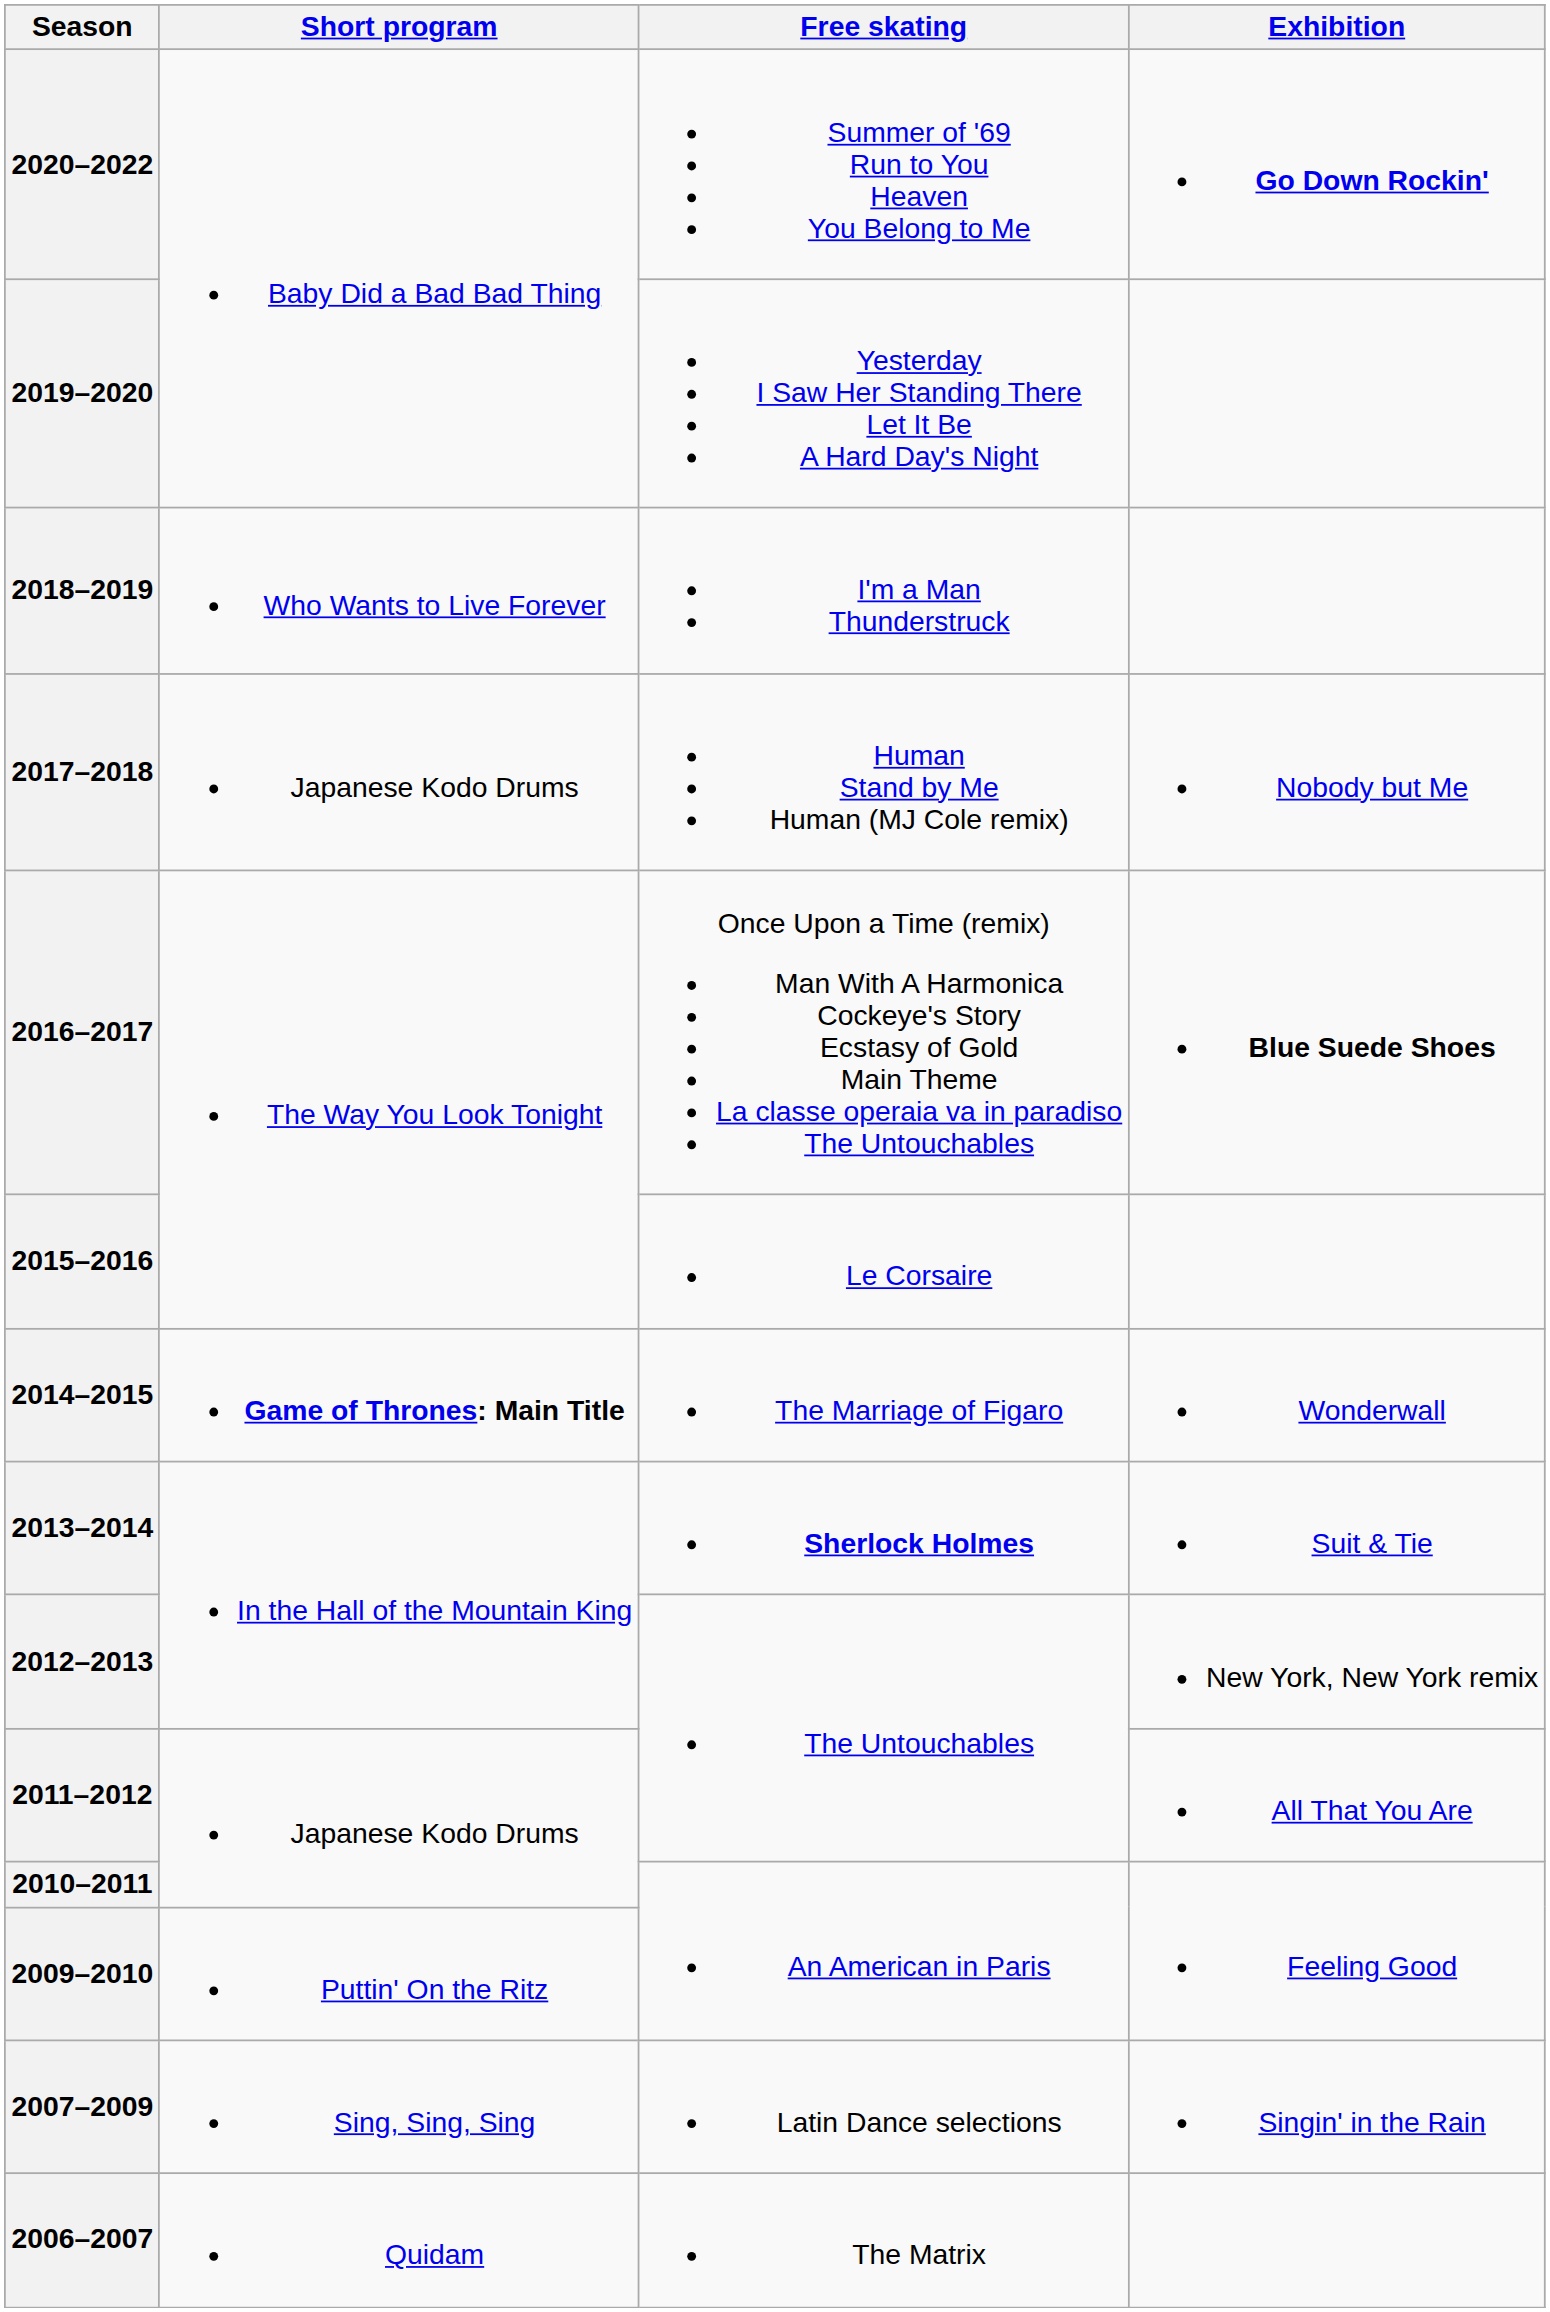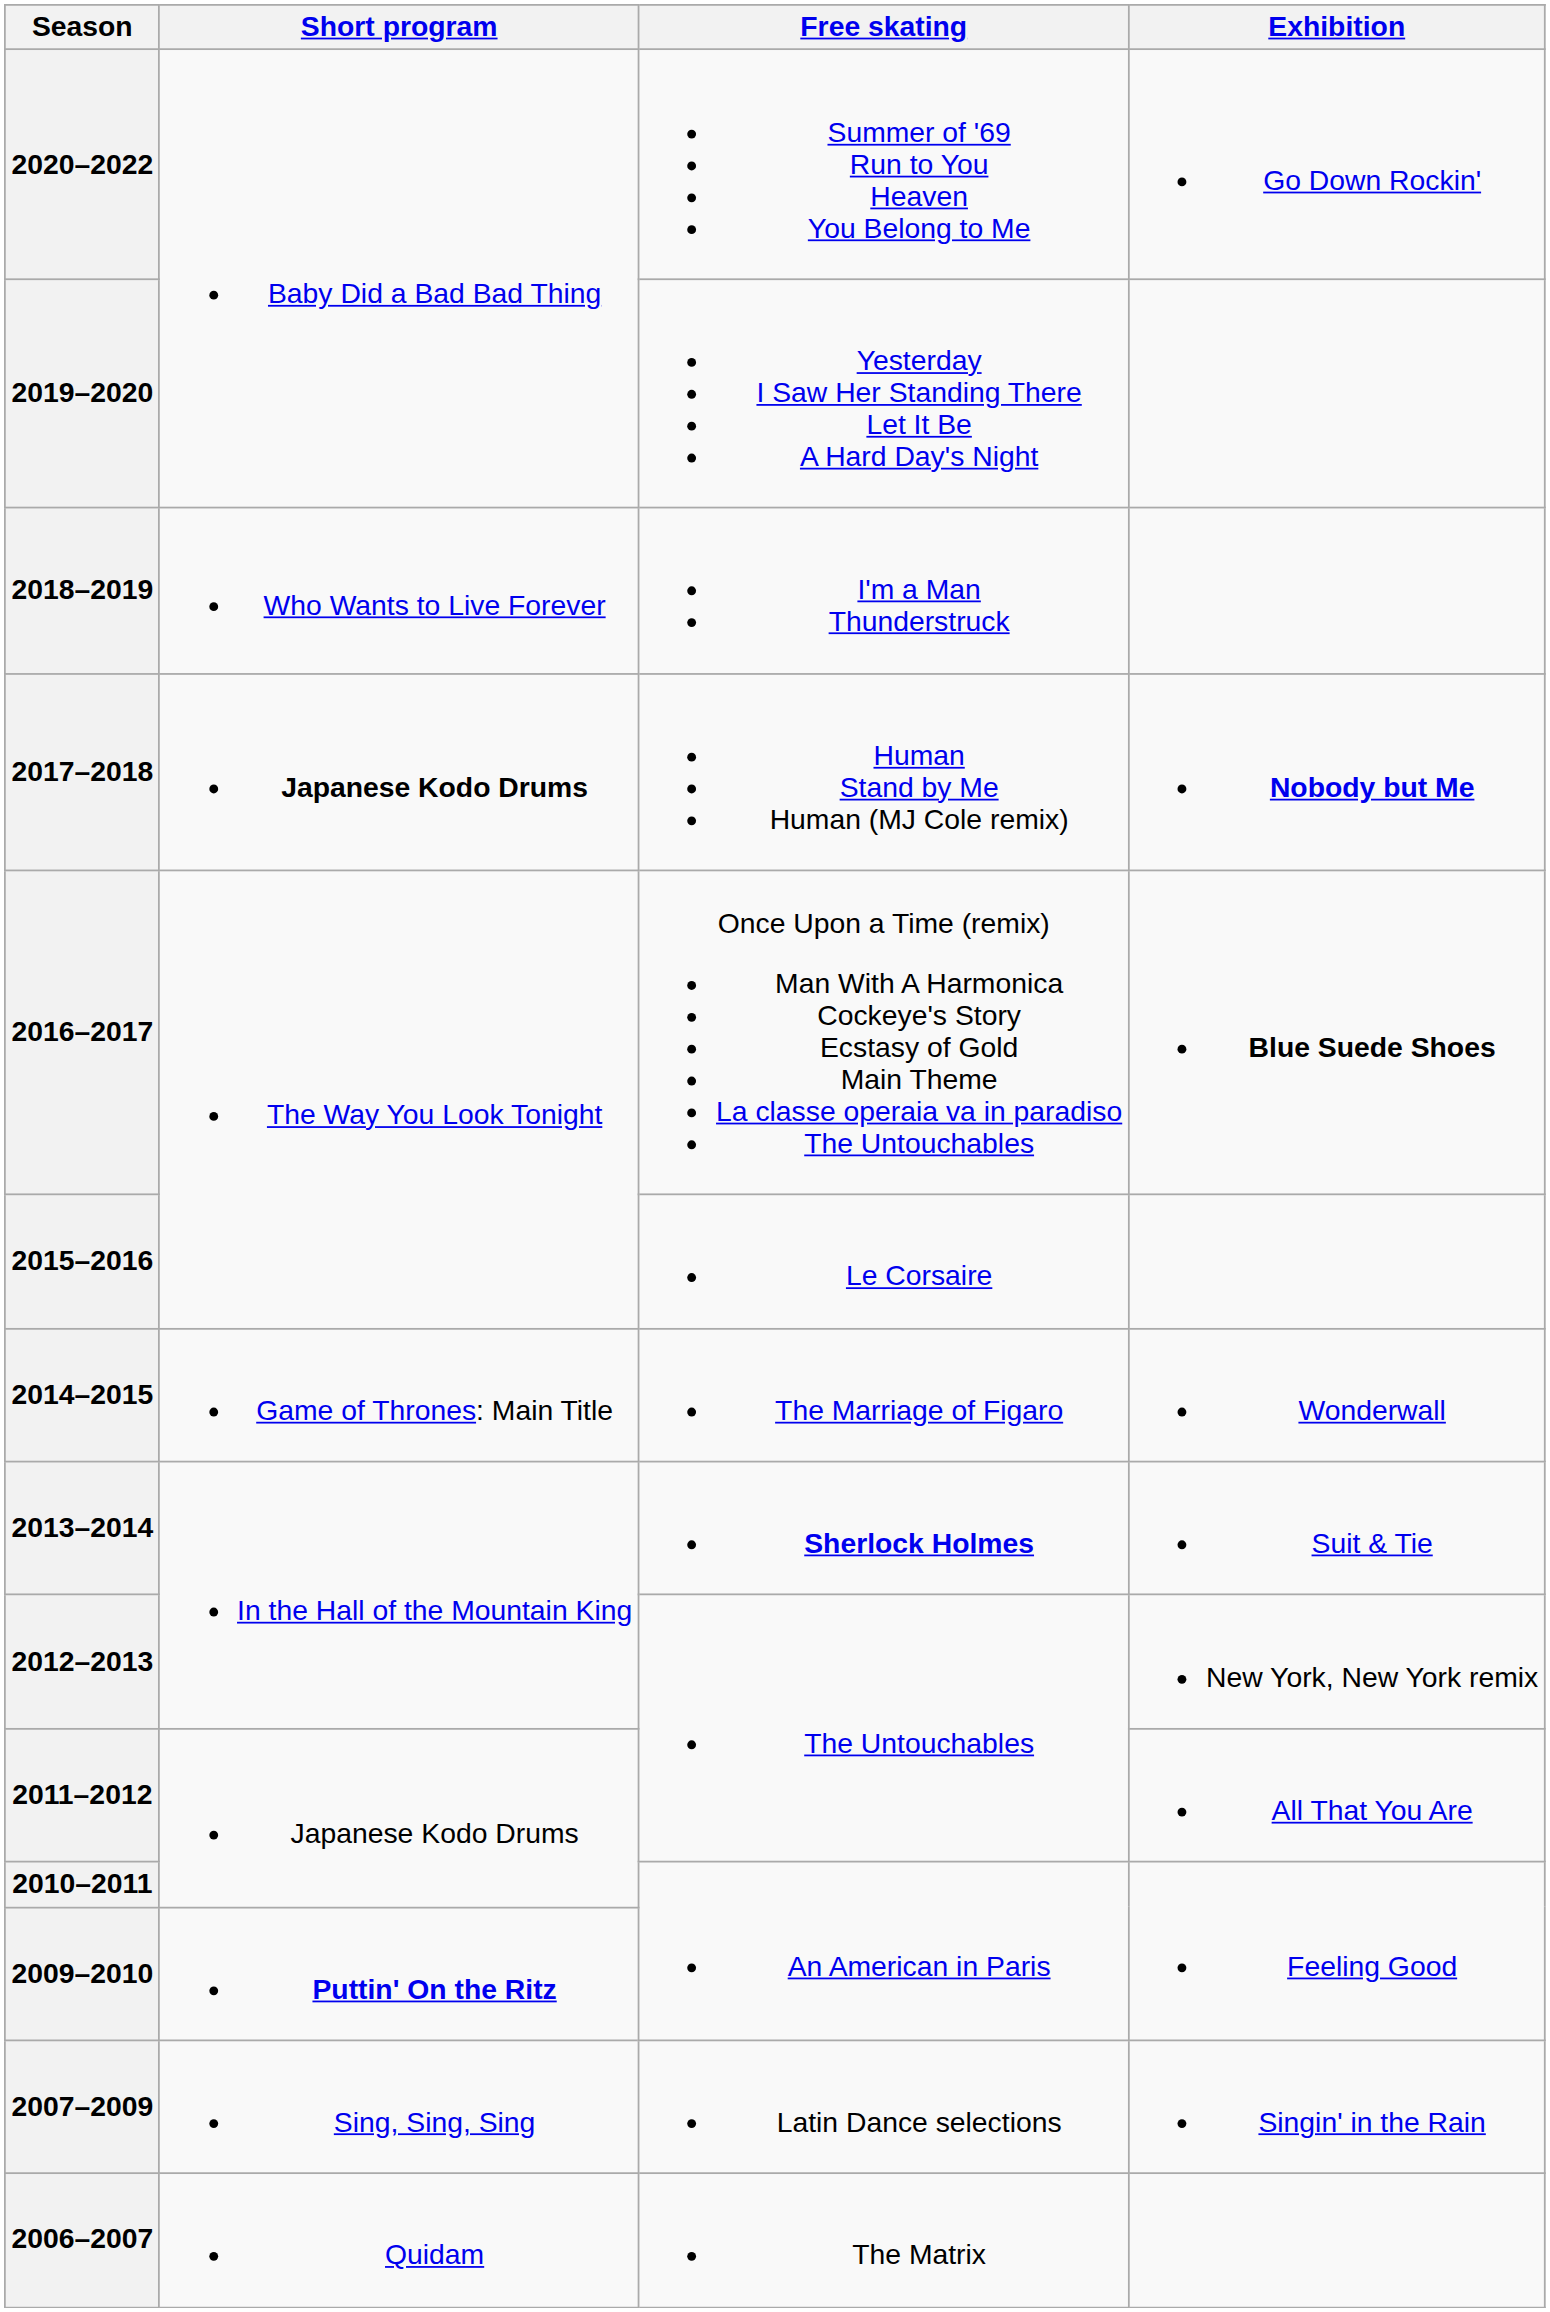(1337, 180) bold -> (1337, 180) normal
(399, 788) normal -> (399, 788) bold
(1337, 788) normal -> (1337, 788) bold
(399, 1411) bold -> (399, 1411) normal
(399, 1989) normal -> (399, 1989) bold
